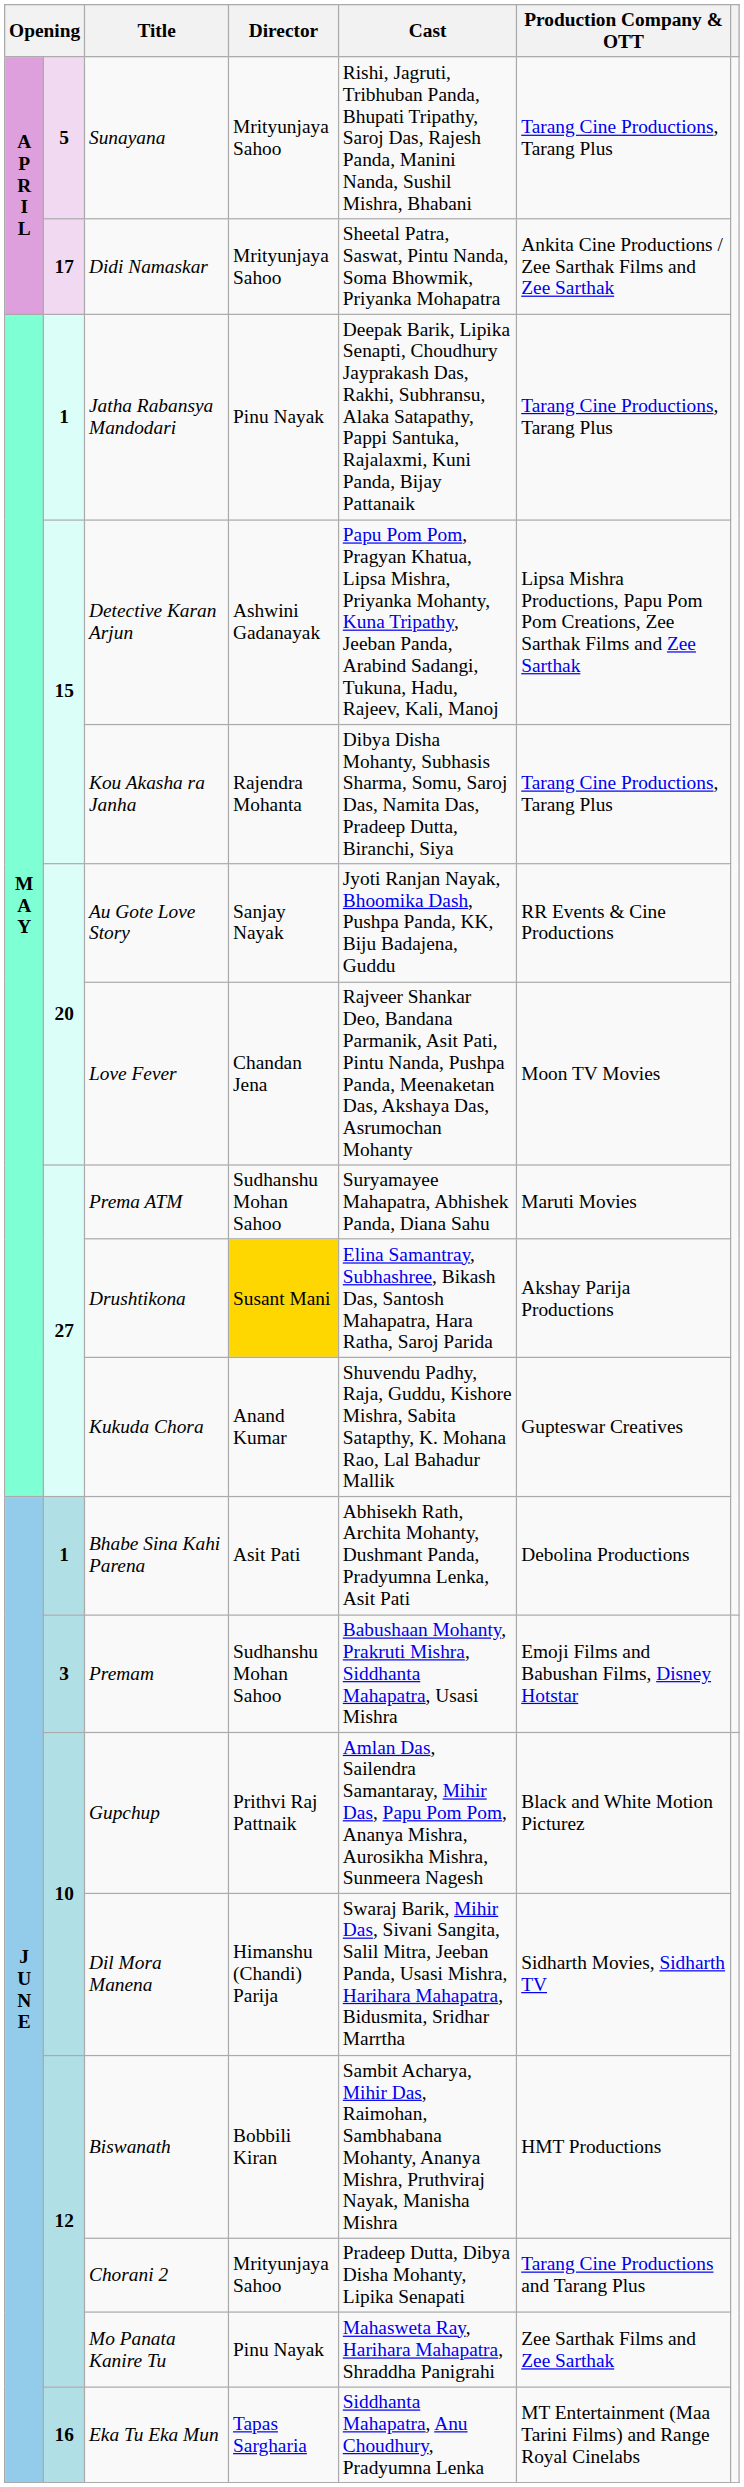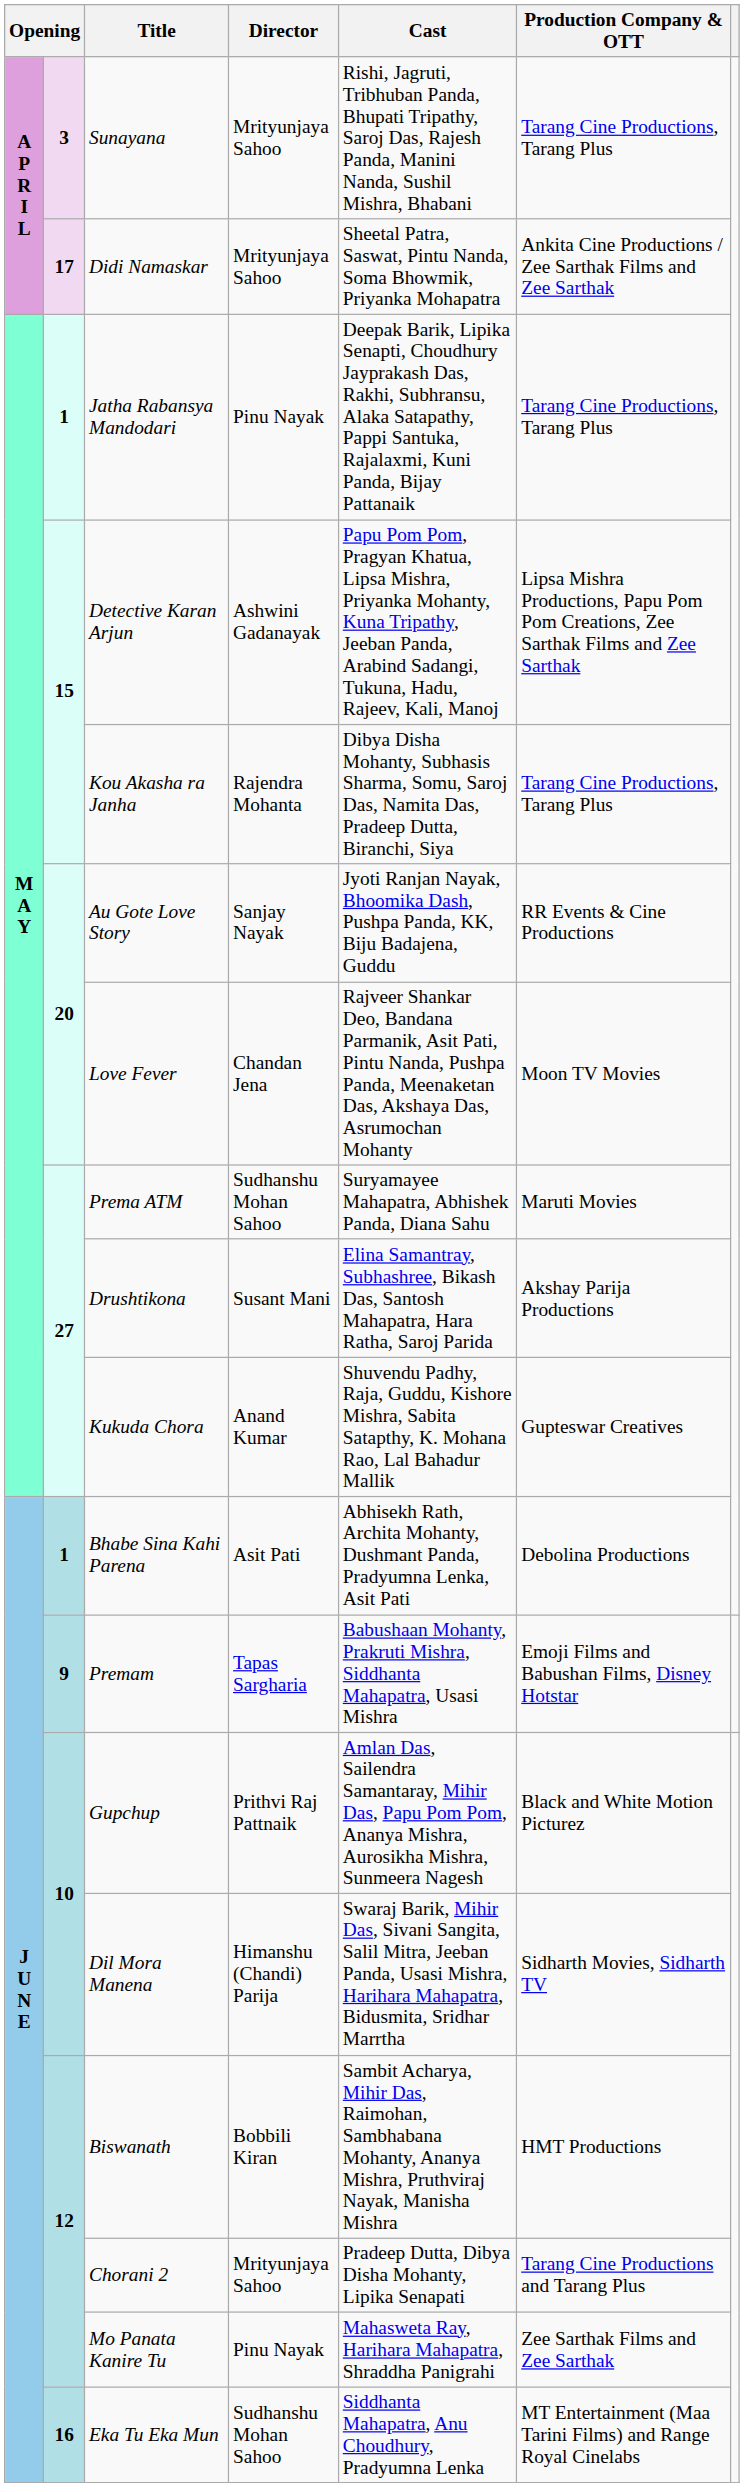(64, 137) 5 -> (64, 137) 3
(282, 1298) gold background -> (282, 1298) no background
(64, 1673) 3 -> (64, 1673) 9
(276, 1673) Sudhanshu Mohan Sahoo -> (270, 1673) Tapas Sargharia
(270, 2434) Tapas Sargharia -> (276, 2434) Sudhanshu Mohan Sahoo
